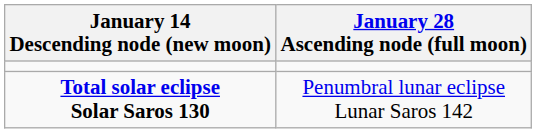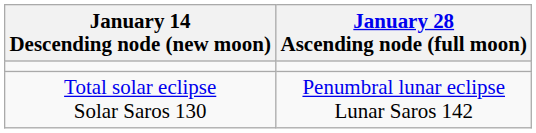(140, 99) bold -> (140, 99) normal
